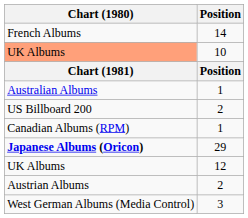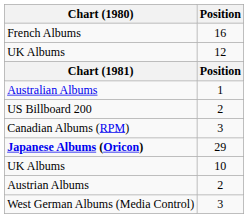(220, 33) 14 -> (220, 33) 16
(36, 52) lightsalmon background -> (36, 52) no background
(220, 52) 10 -> (220, 52) 12
(220, 128) 1 -> (220, 128) 3
(220, 166) 12 -> (220, 166) 10
